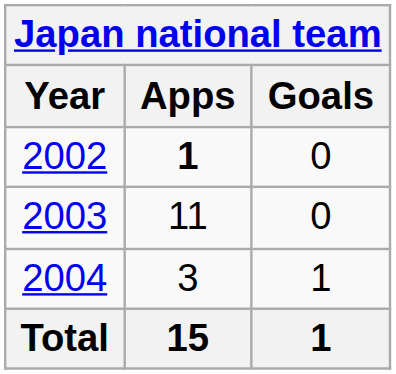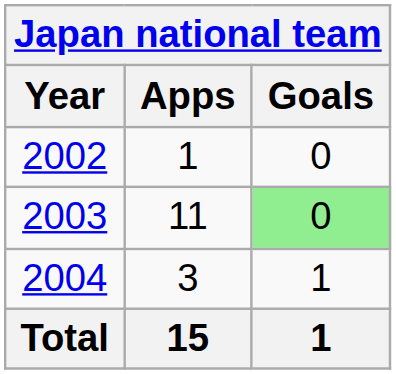(188, 156) bold -> (188, 156) normal
(321, 216) no background -> (321, 216) lightgreen background
